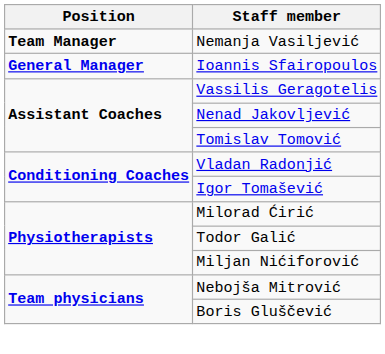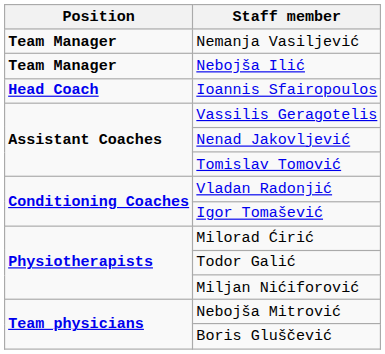+ row: (251, 66)
(76, 66) General Manager -> (53, 91) Head Coach
